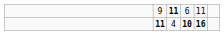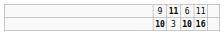(160, 24) 11 -> (160, 24) 10
(174, 24) 4 -> (174, 24) 3
